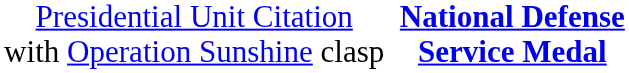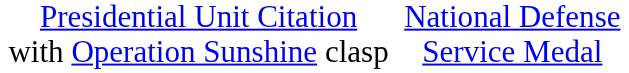(512, 34) bold -> (512, 34) normal
